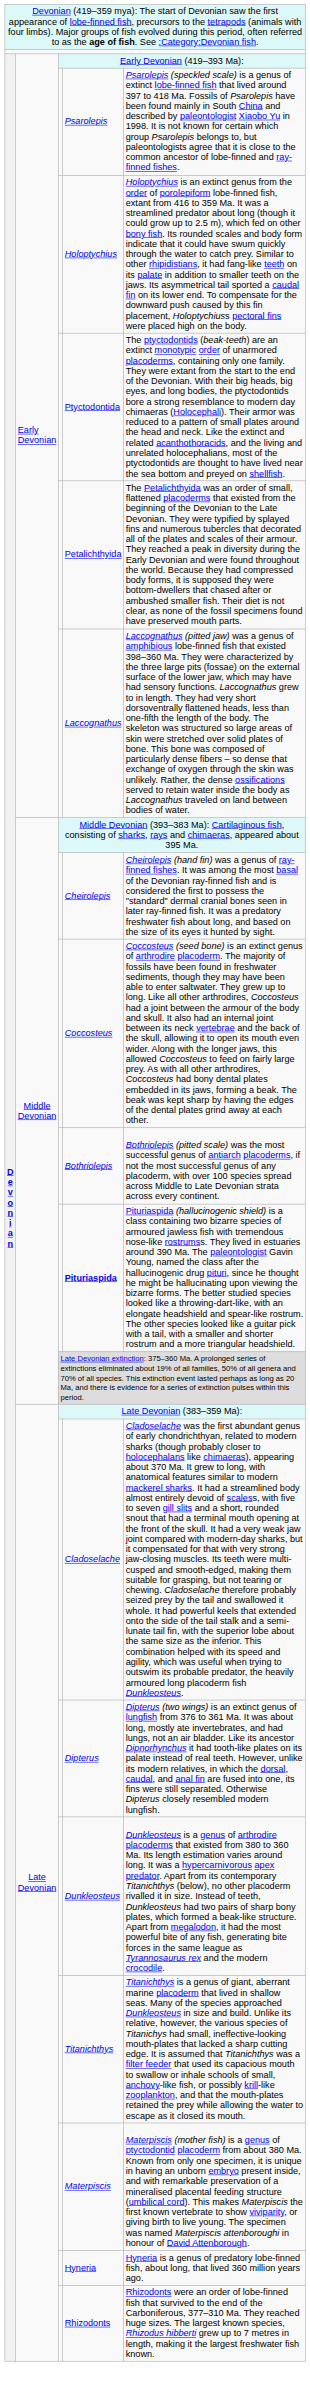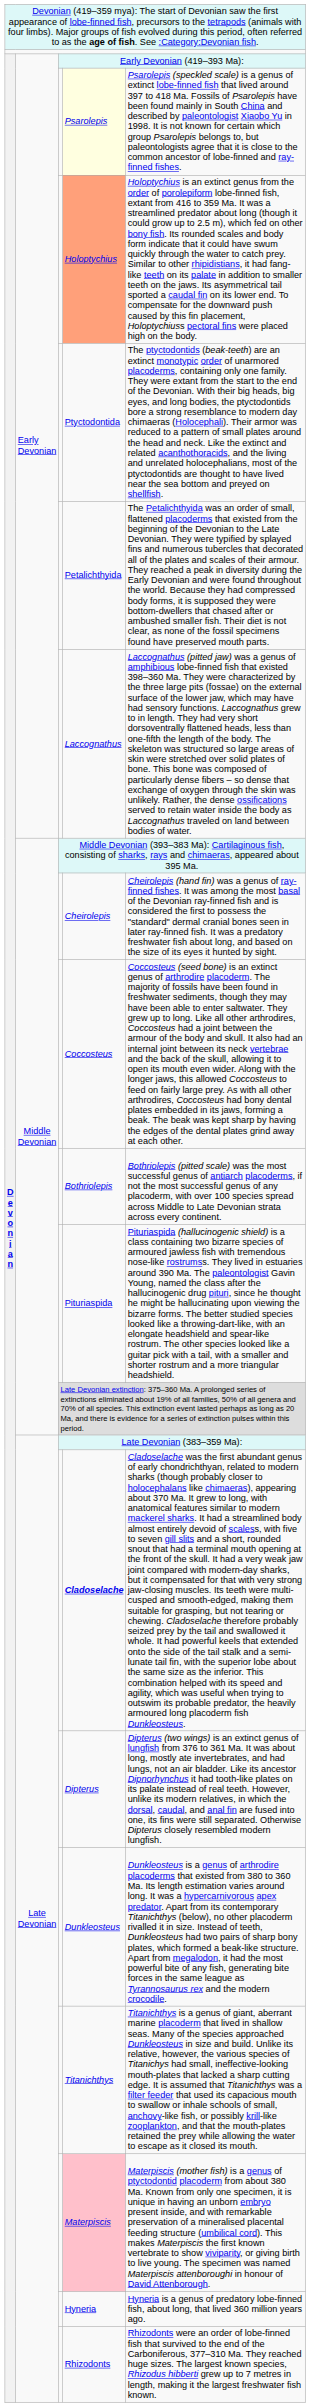(86, 121) no background -> (86, 121) lightyellow background
(91, 254) no background -> (91, 259) lightsalmon background
(91, 1277) bold -> (89, 1303) normal
(92, 1559) normal -> (94, 1590) bold
(88, 2186) no background -> (88, 2222) pink background
